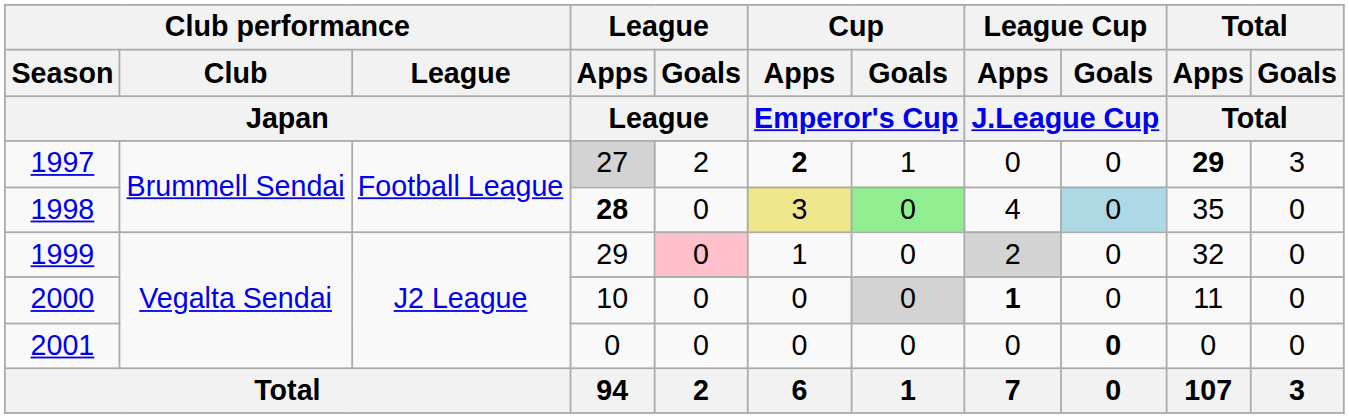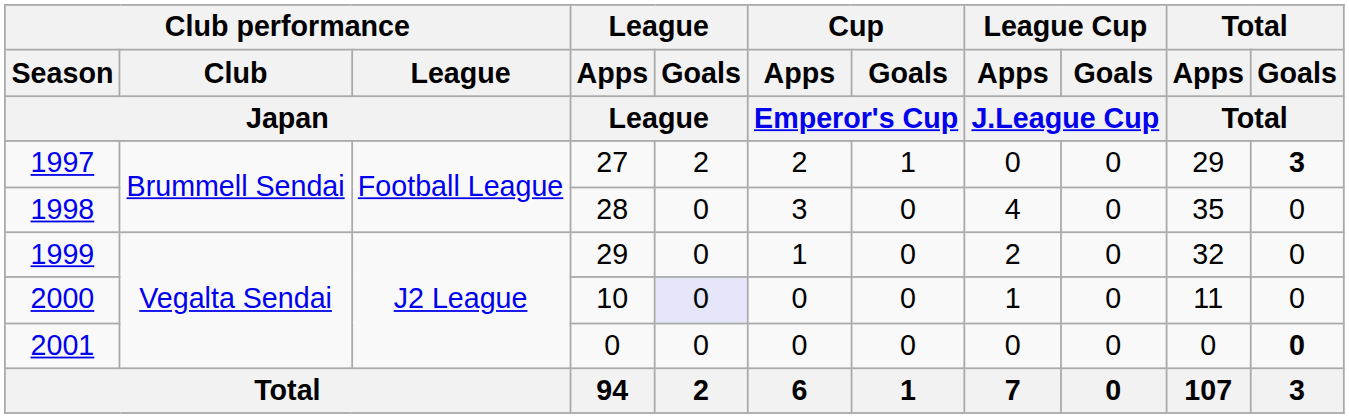(612, 163) lightgrey background -> (612, 163) no background
(799, 163) bold -> (799, 163) normal
(1208, 163) bold -> (1208, 163) normal
(1297, 163) normal -> (1297, 163) bold
(612, 208) bold -> (612, 208) normal
(799, 208) khaki background -> (799, 208) no background
(908, 208) lightgreen background -> (908, 208) no background
(1113, 208) lightblue background -> (1113, 208) no background
(701, 254) pink background -> (701, 254) no background
(1013, 254) lightgrey background -> (1013, 254) no background
(701, 299) no background -> (701, 299) lavender background
(908, 299) lightgrey background -> (908, 299) no background
(1013, 299) bold -> (1013, 299) normal
(1113, 345) bold -> (1113, 345) normal
(1297, 345) normal -> (1297, 345) bold
